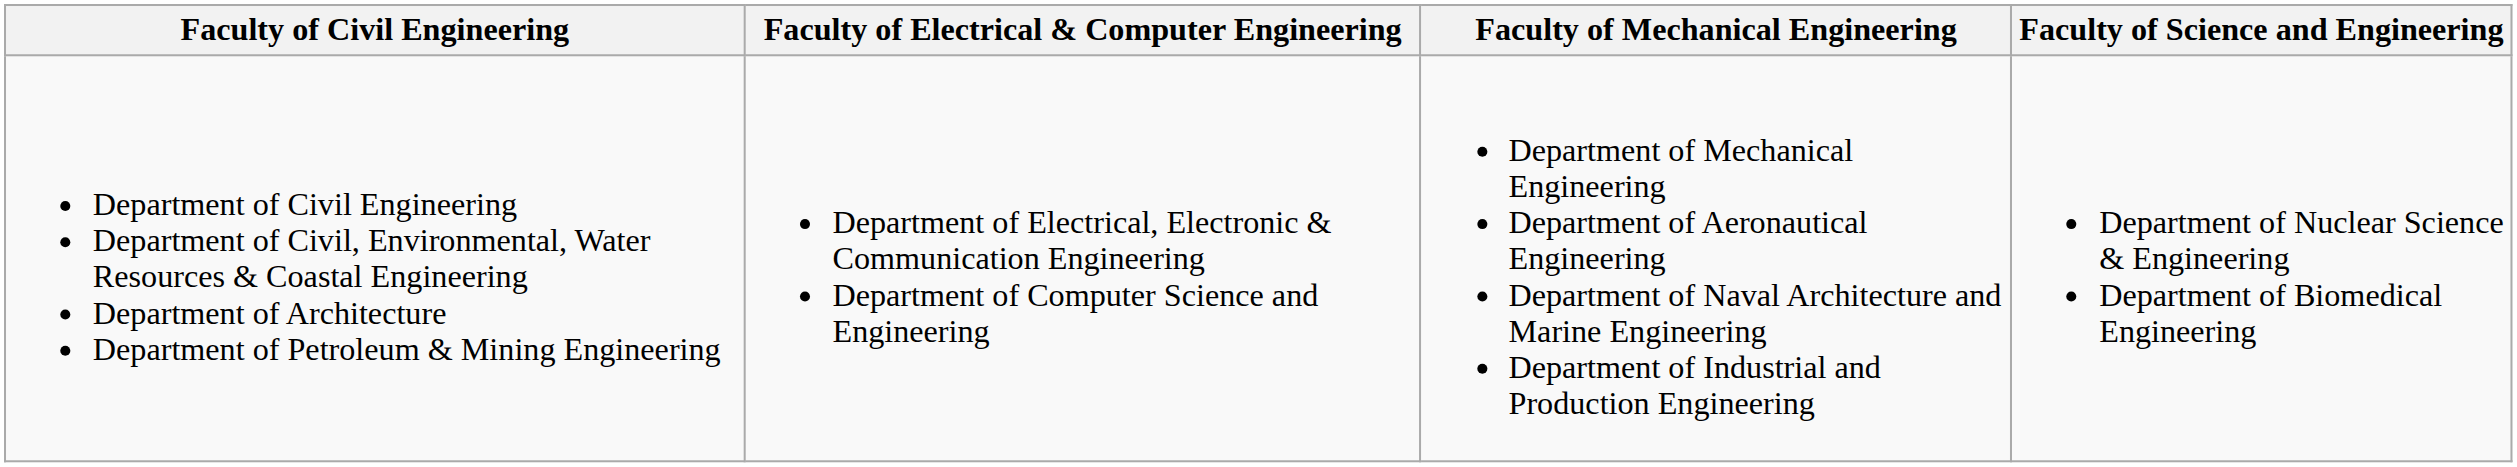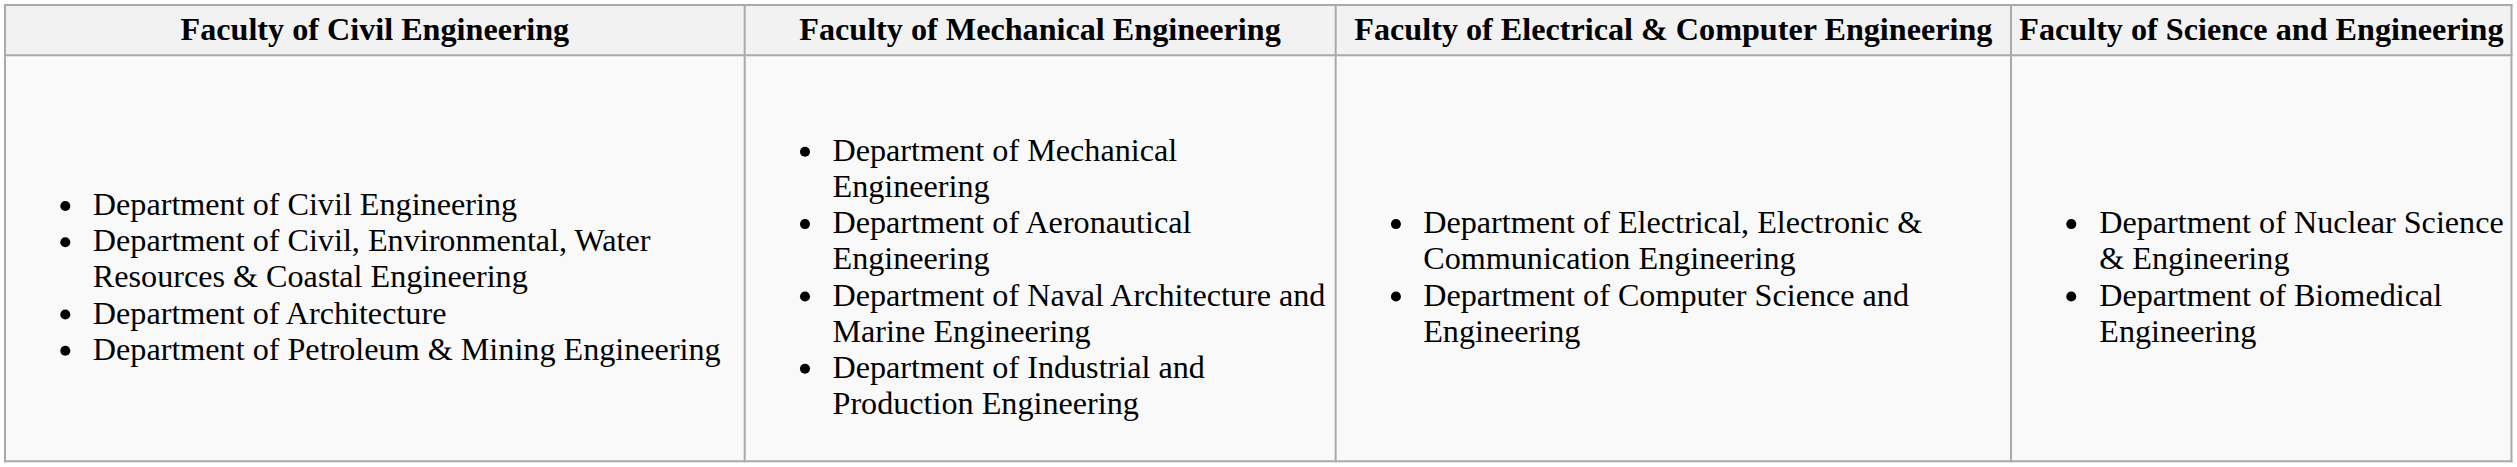columns swapped: (1083, 30) <-> (1716, 30)
